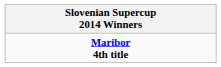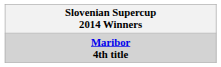(111, 48) no background -> (111, 48) lightgrey background
